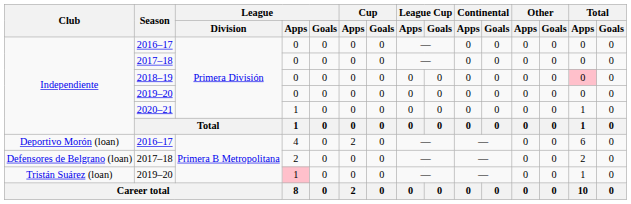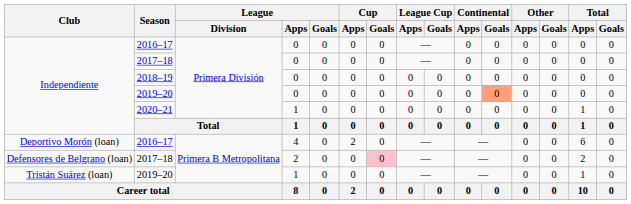(583, 77) pink background -> (583, 77) no background
(497, 93) no background -> (497, 93) lightsalmon background
(382, 158) no background -> (382, 158) pink background
(296, 175) pink background -> (296, 175) no background
